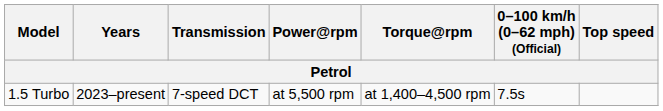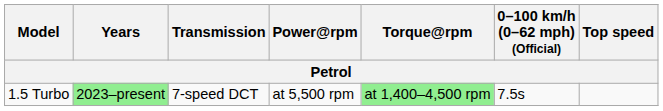(121, 95) no background -> (121, 95) lightgreen background
(428, 95) no background -> (428, 95) lightgreen background
